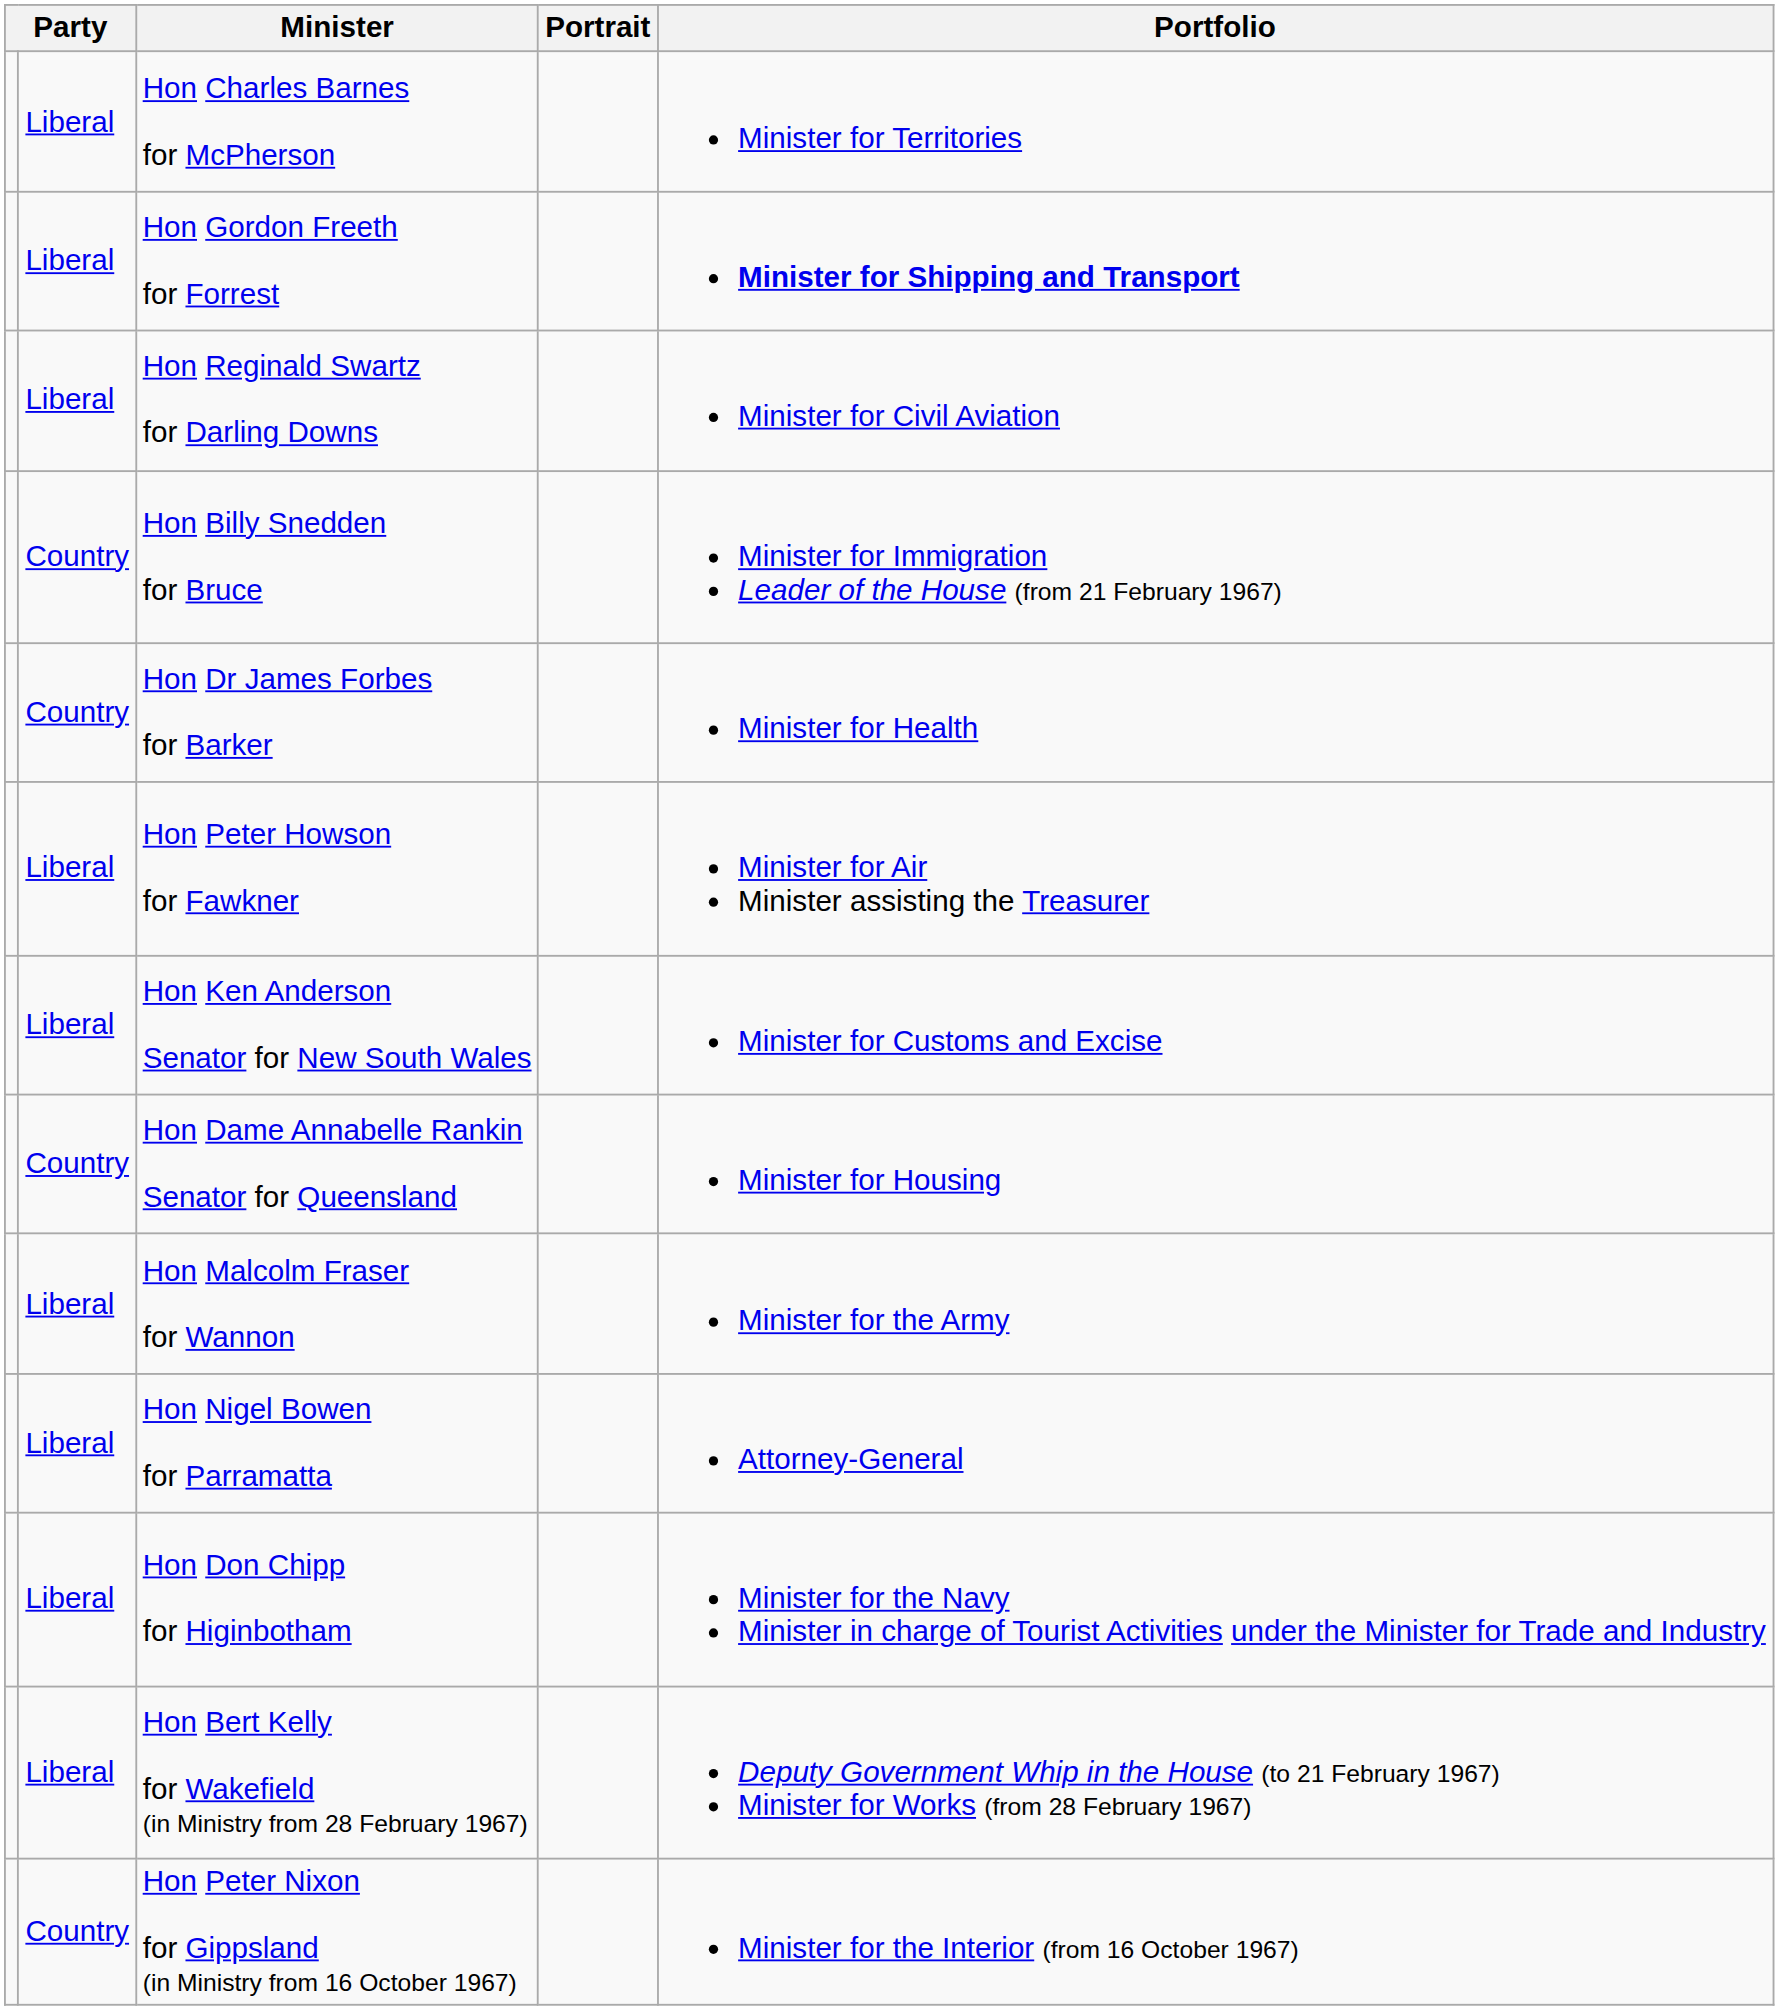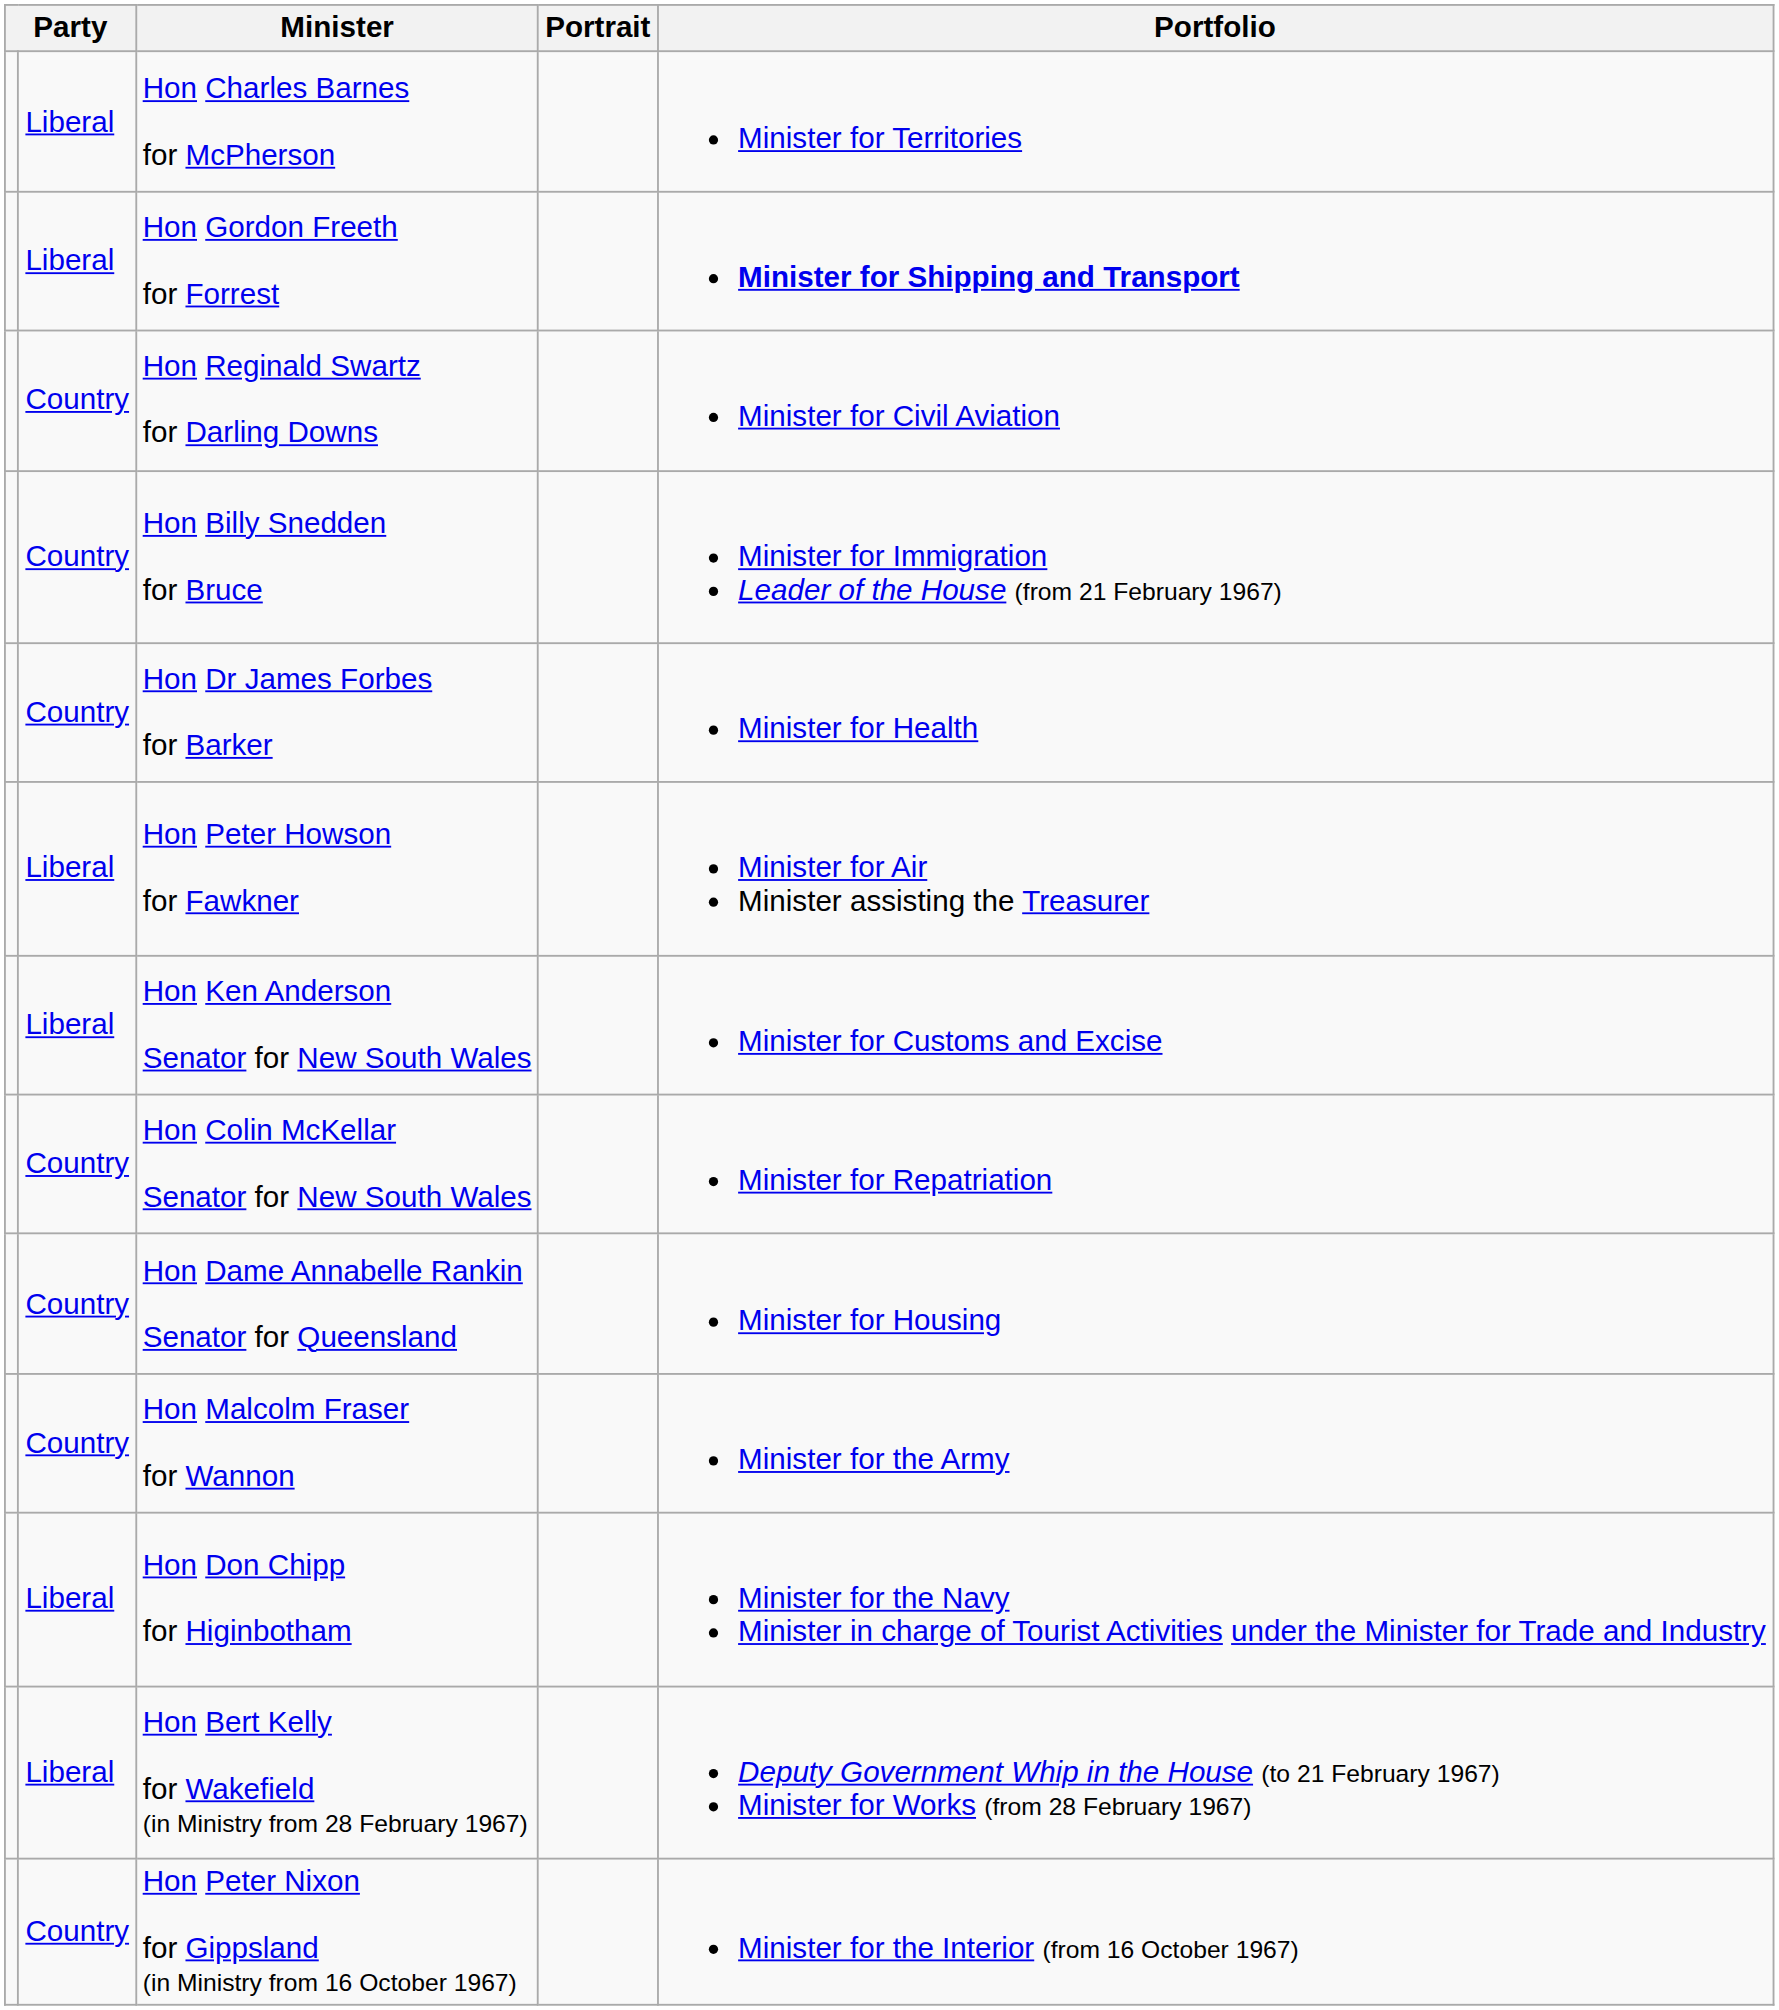(70, 400) Liberal -> (77, 400) Country
+ row: (337, 1163)
(70, 1303) Liberal -> (77, 1442) Country
- row: (257, 1442)
